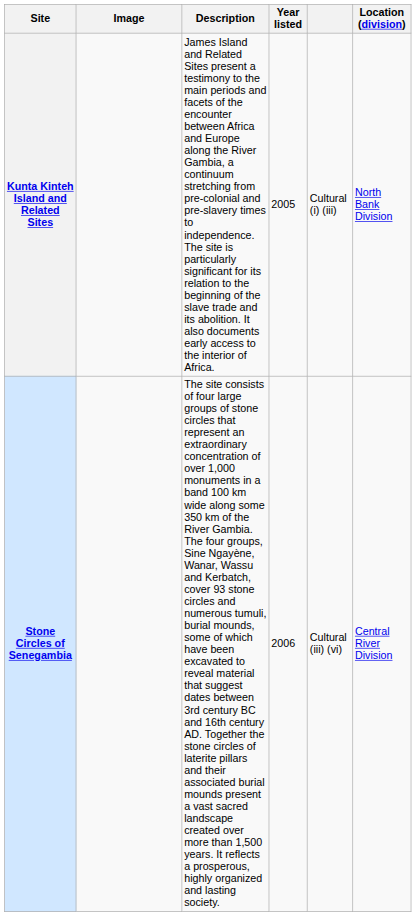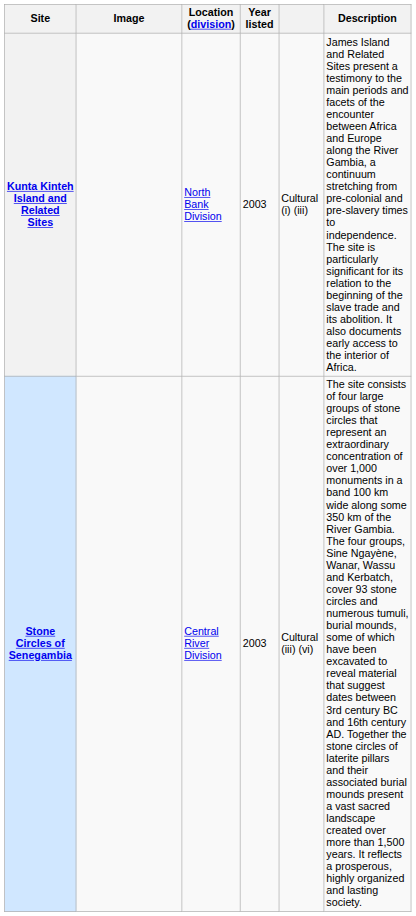columns swapped: (382, 19) <-> (225, 19)
(283, 204) 2005 -> (255, 204) 2003
(283, 643) 2006 -> (255, 643) 2003
